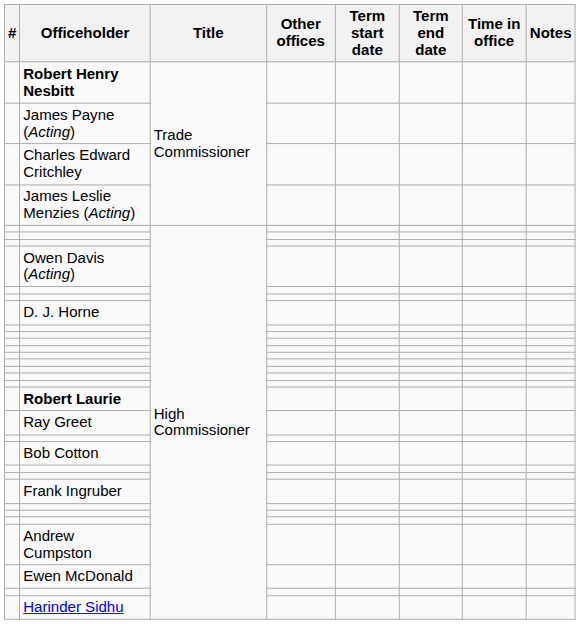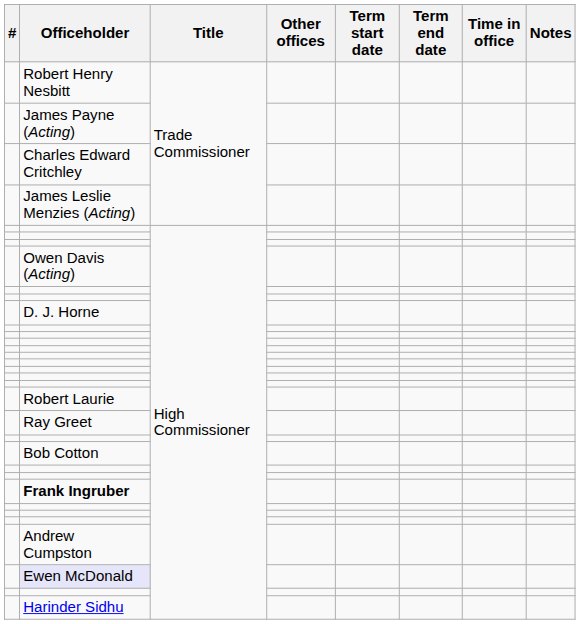(71, 82) bold -> (68, 82) normal
(72, 398) bold -> (69, 398) normal
(73, 491) normal -> (76, 491) bold
(78, 576) no background -> (78, 576) lavender background
